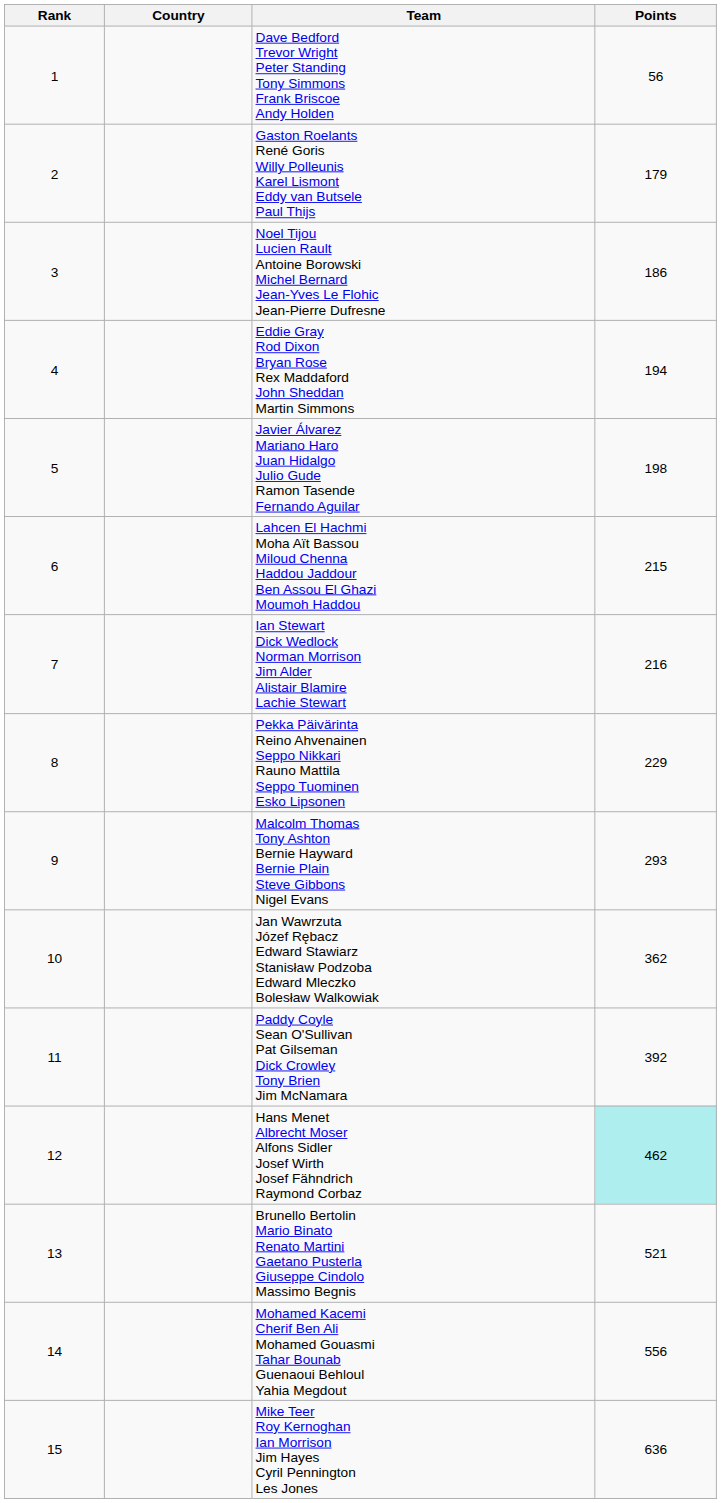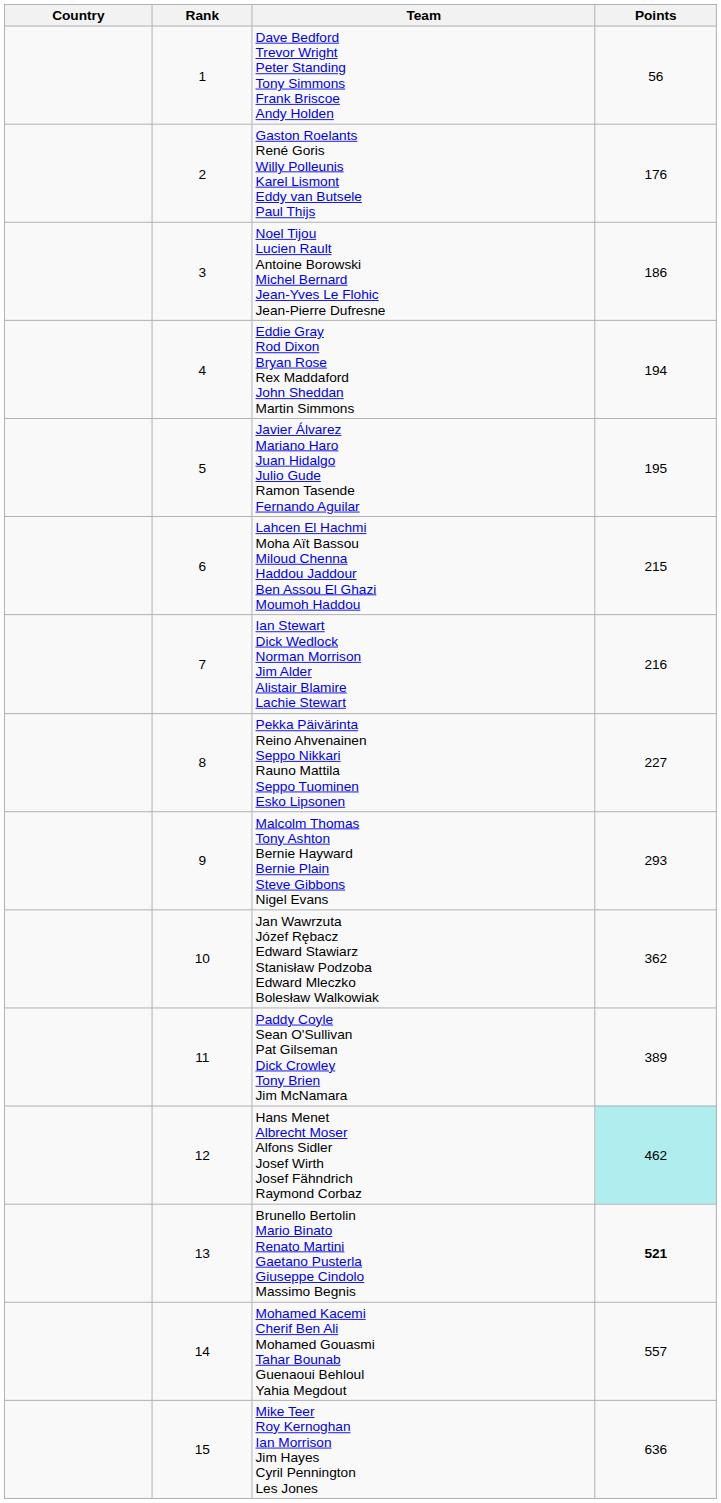columns swapped: (54, 15) <-> (178, 15)
(656, 174) 179 -> (656, 174) 176
(656, 468) 198 -> (656, 468) 195
(656, 762) 229 -> (656, 762) 227
(656, 1057) 392 -> (656, 1057) 389
(656, 1253) normal -> (656, 1253) bold
(656, 1351) 556 -> (656, 1351) 557
